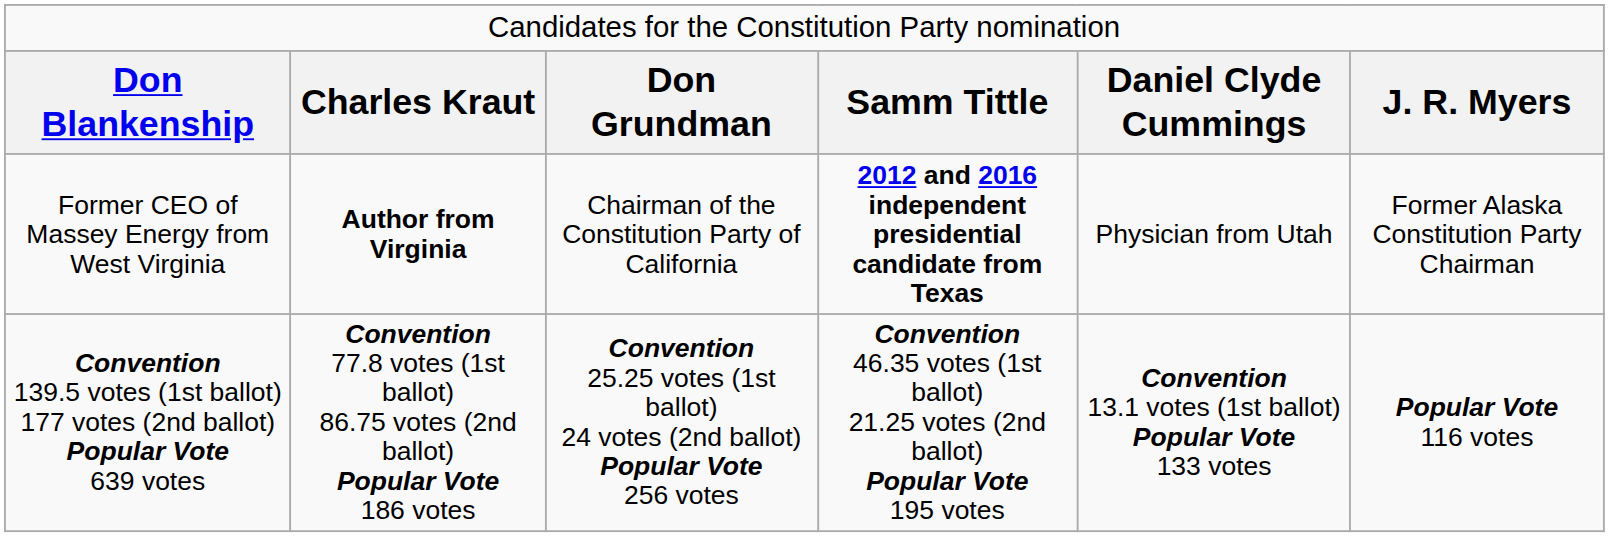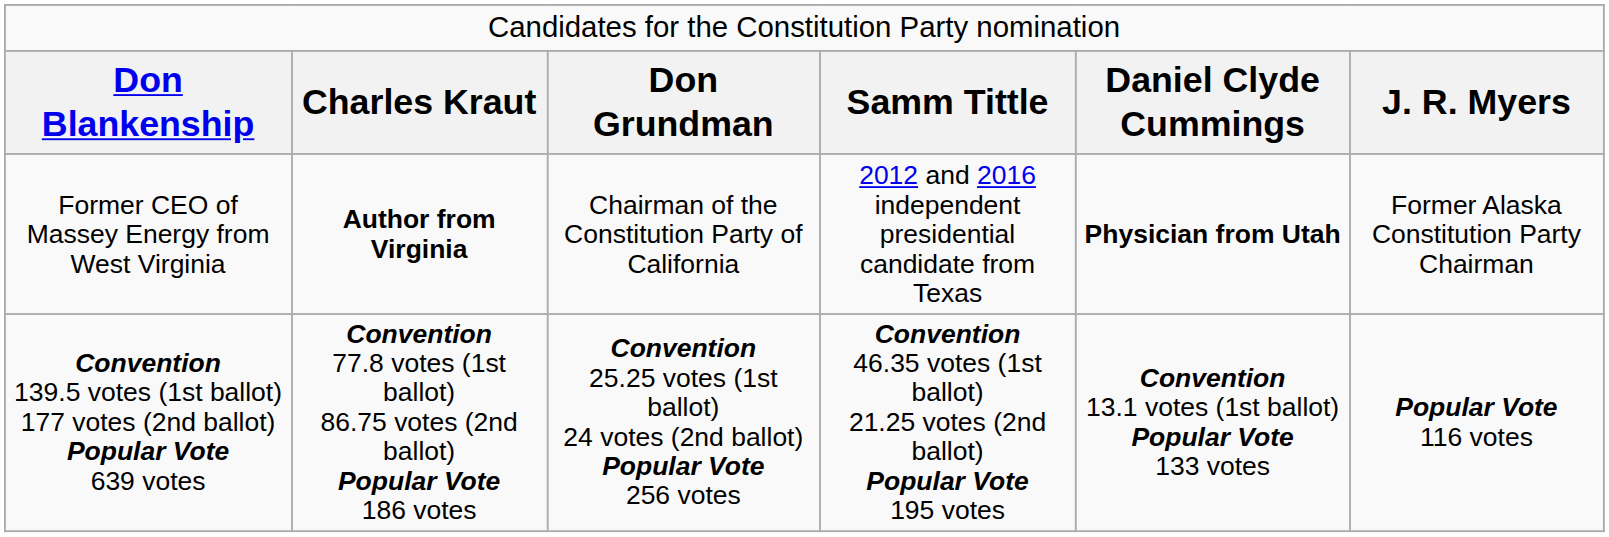(947, 234) bold -> (948, 234) normal
(1214, 234) normal -> (1213, 234) bold
